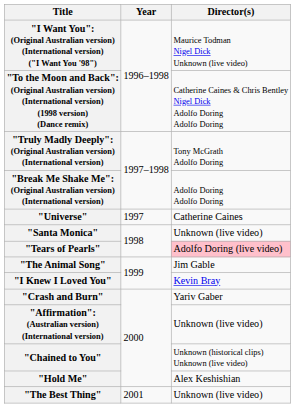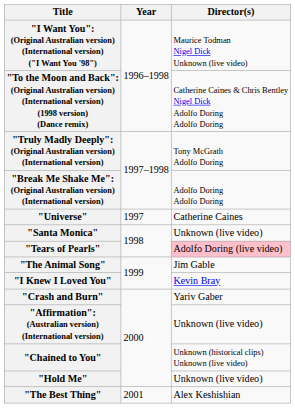(207, 379) Alex Keshishian -> (218, 379) Unknown (live video)
(218, 395) Unknown (live video) -> (207, 395) Alex Keshishian
